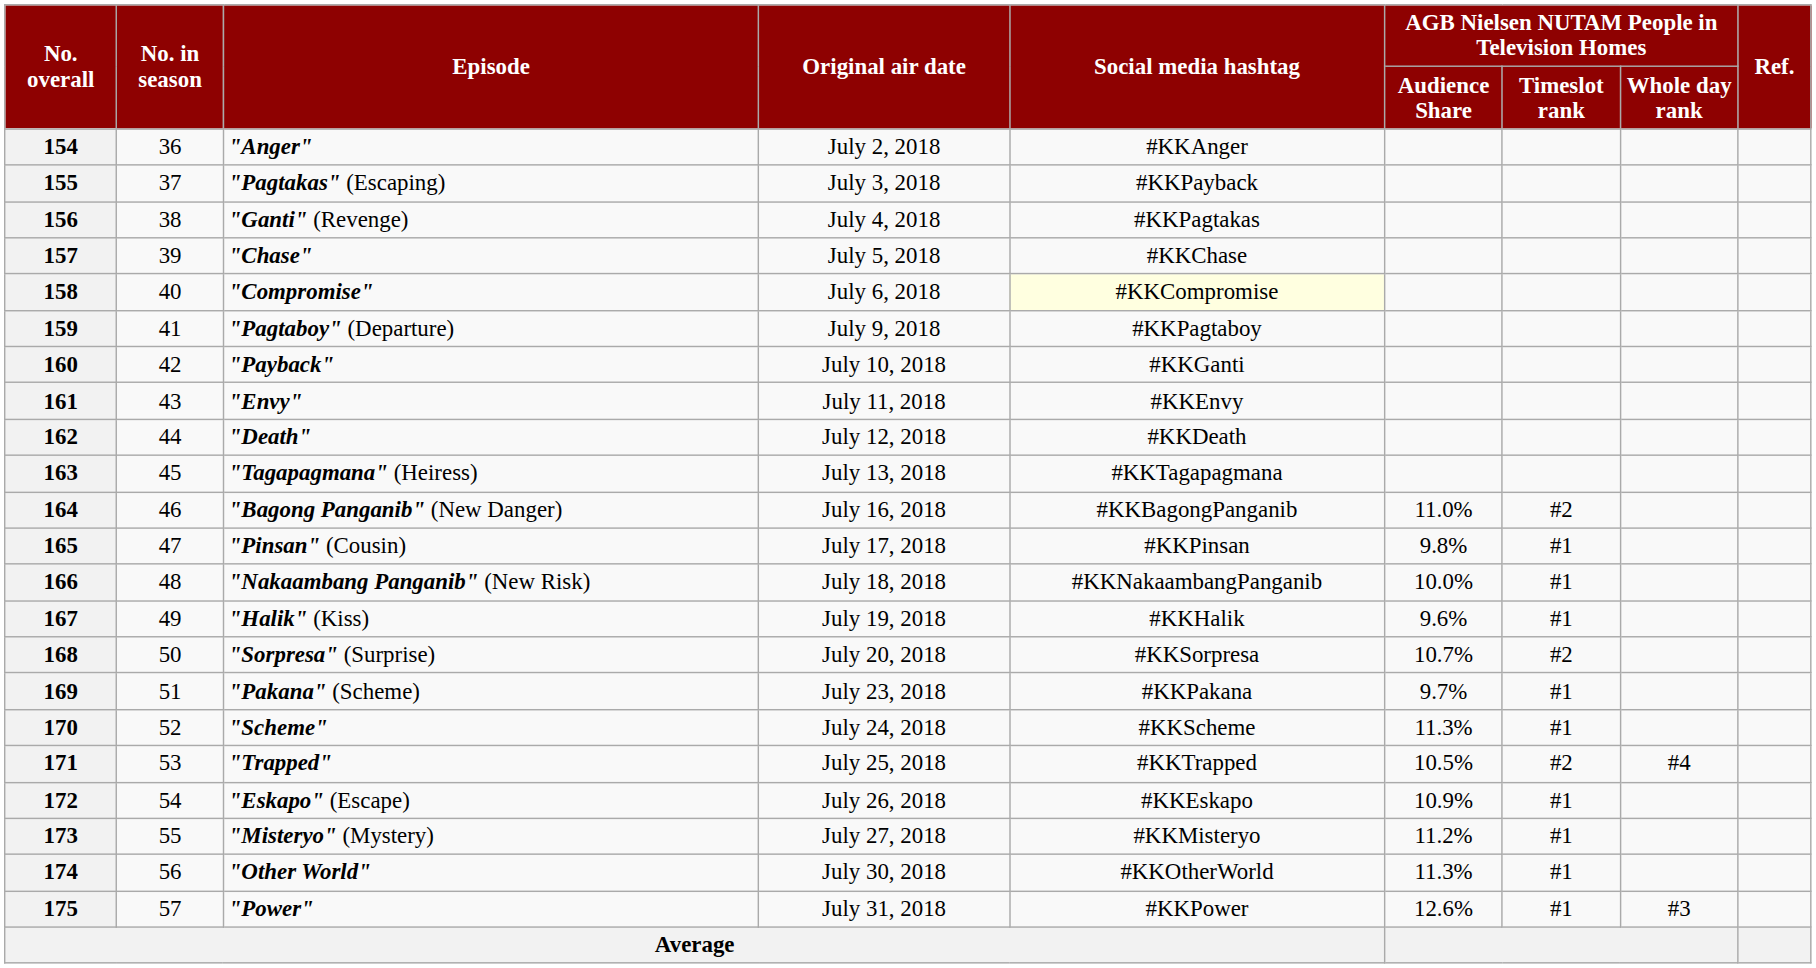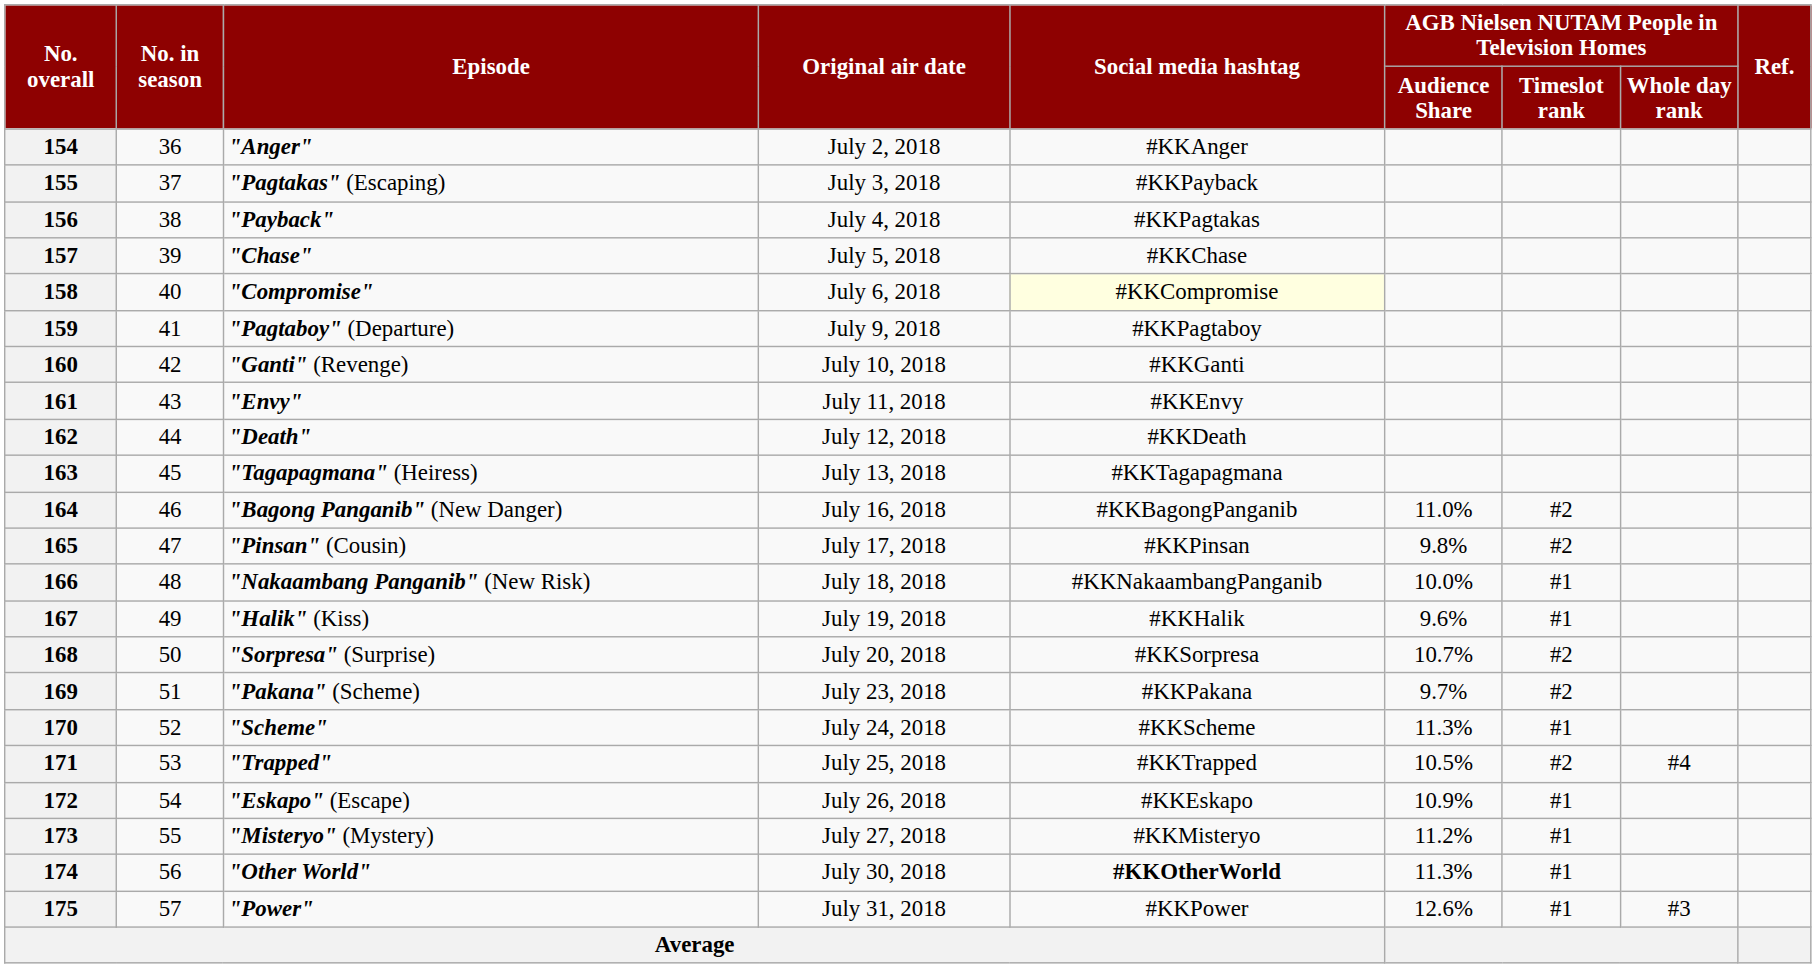(319, 219) "Ganti" (Revenge) -> (281, 219) "Payback"
(281, 364) "Payback" -> (319, 364) "Ganti" (Revenge)
(1561, 545) #1 -> (1561, 545) #2
(1561, 690) #1 -> (1561, 690) #2
(1197, 872) normal -> (1197, 872) bold
